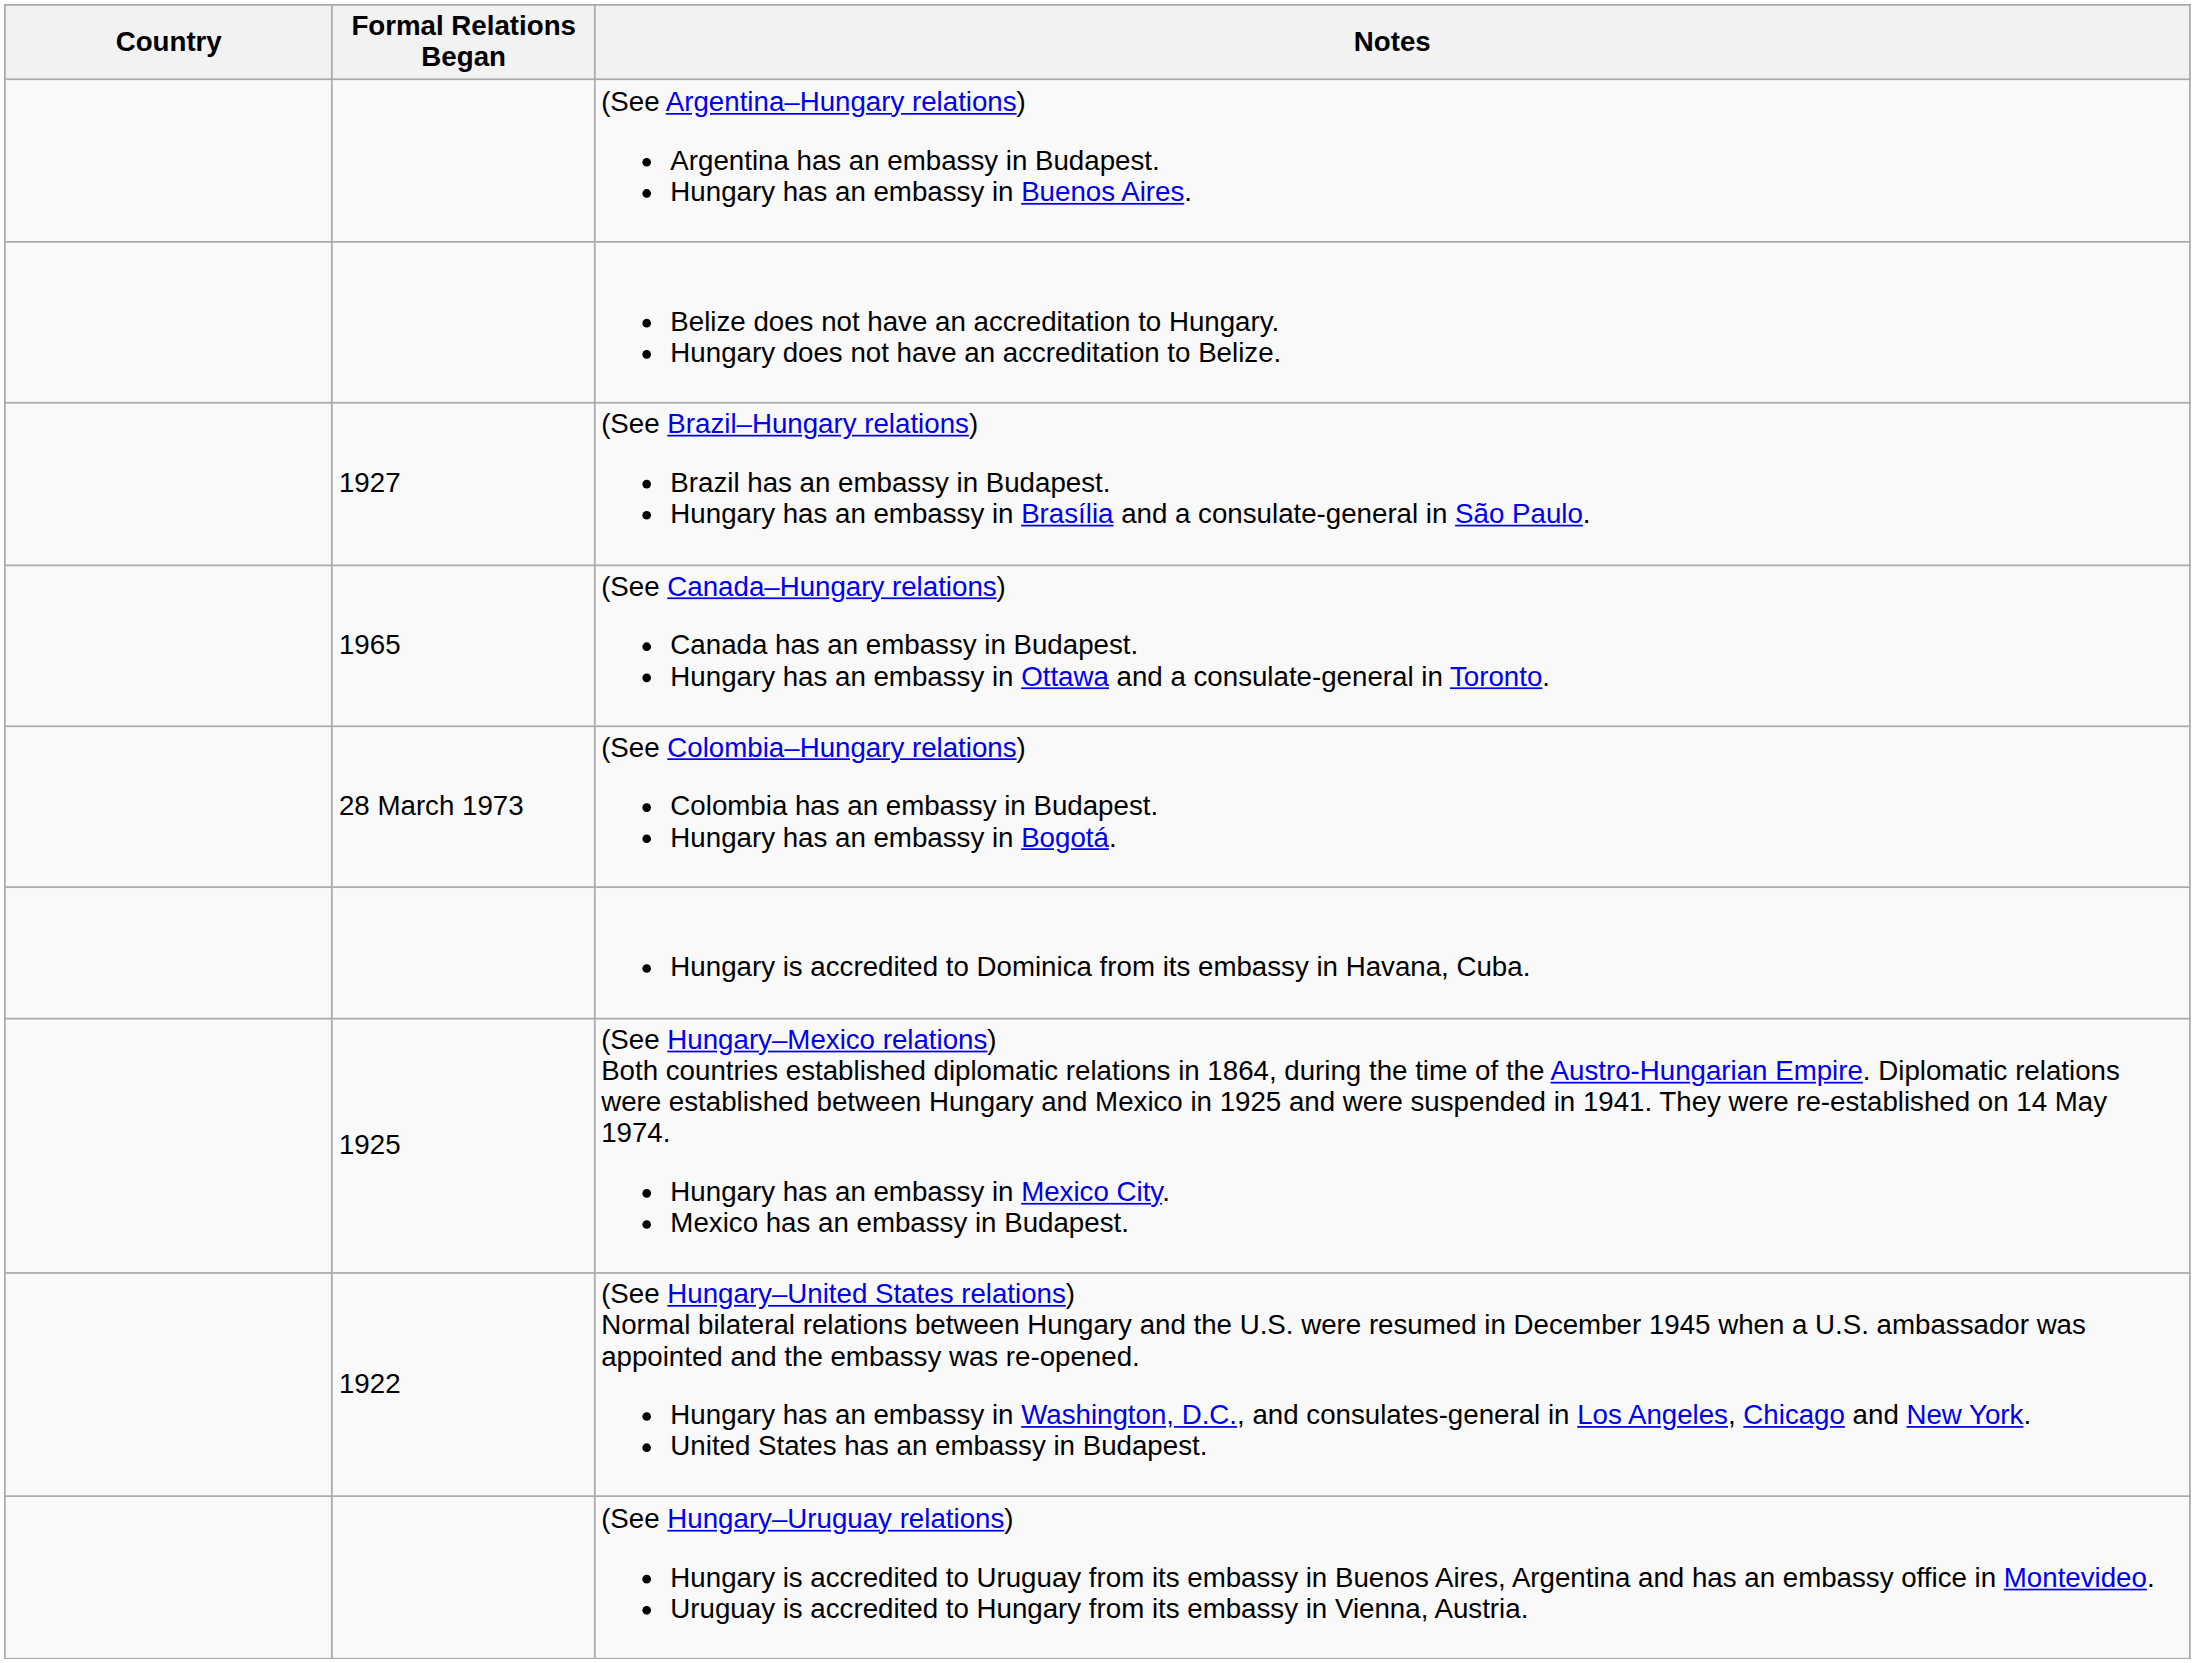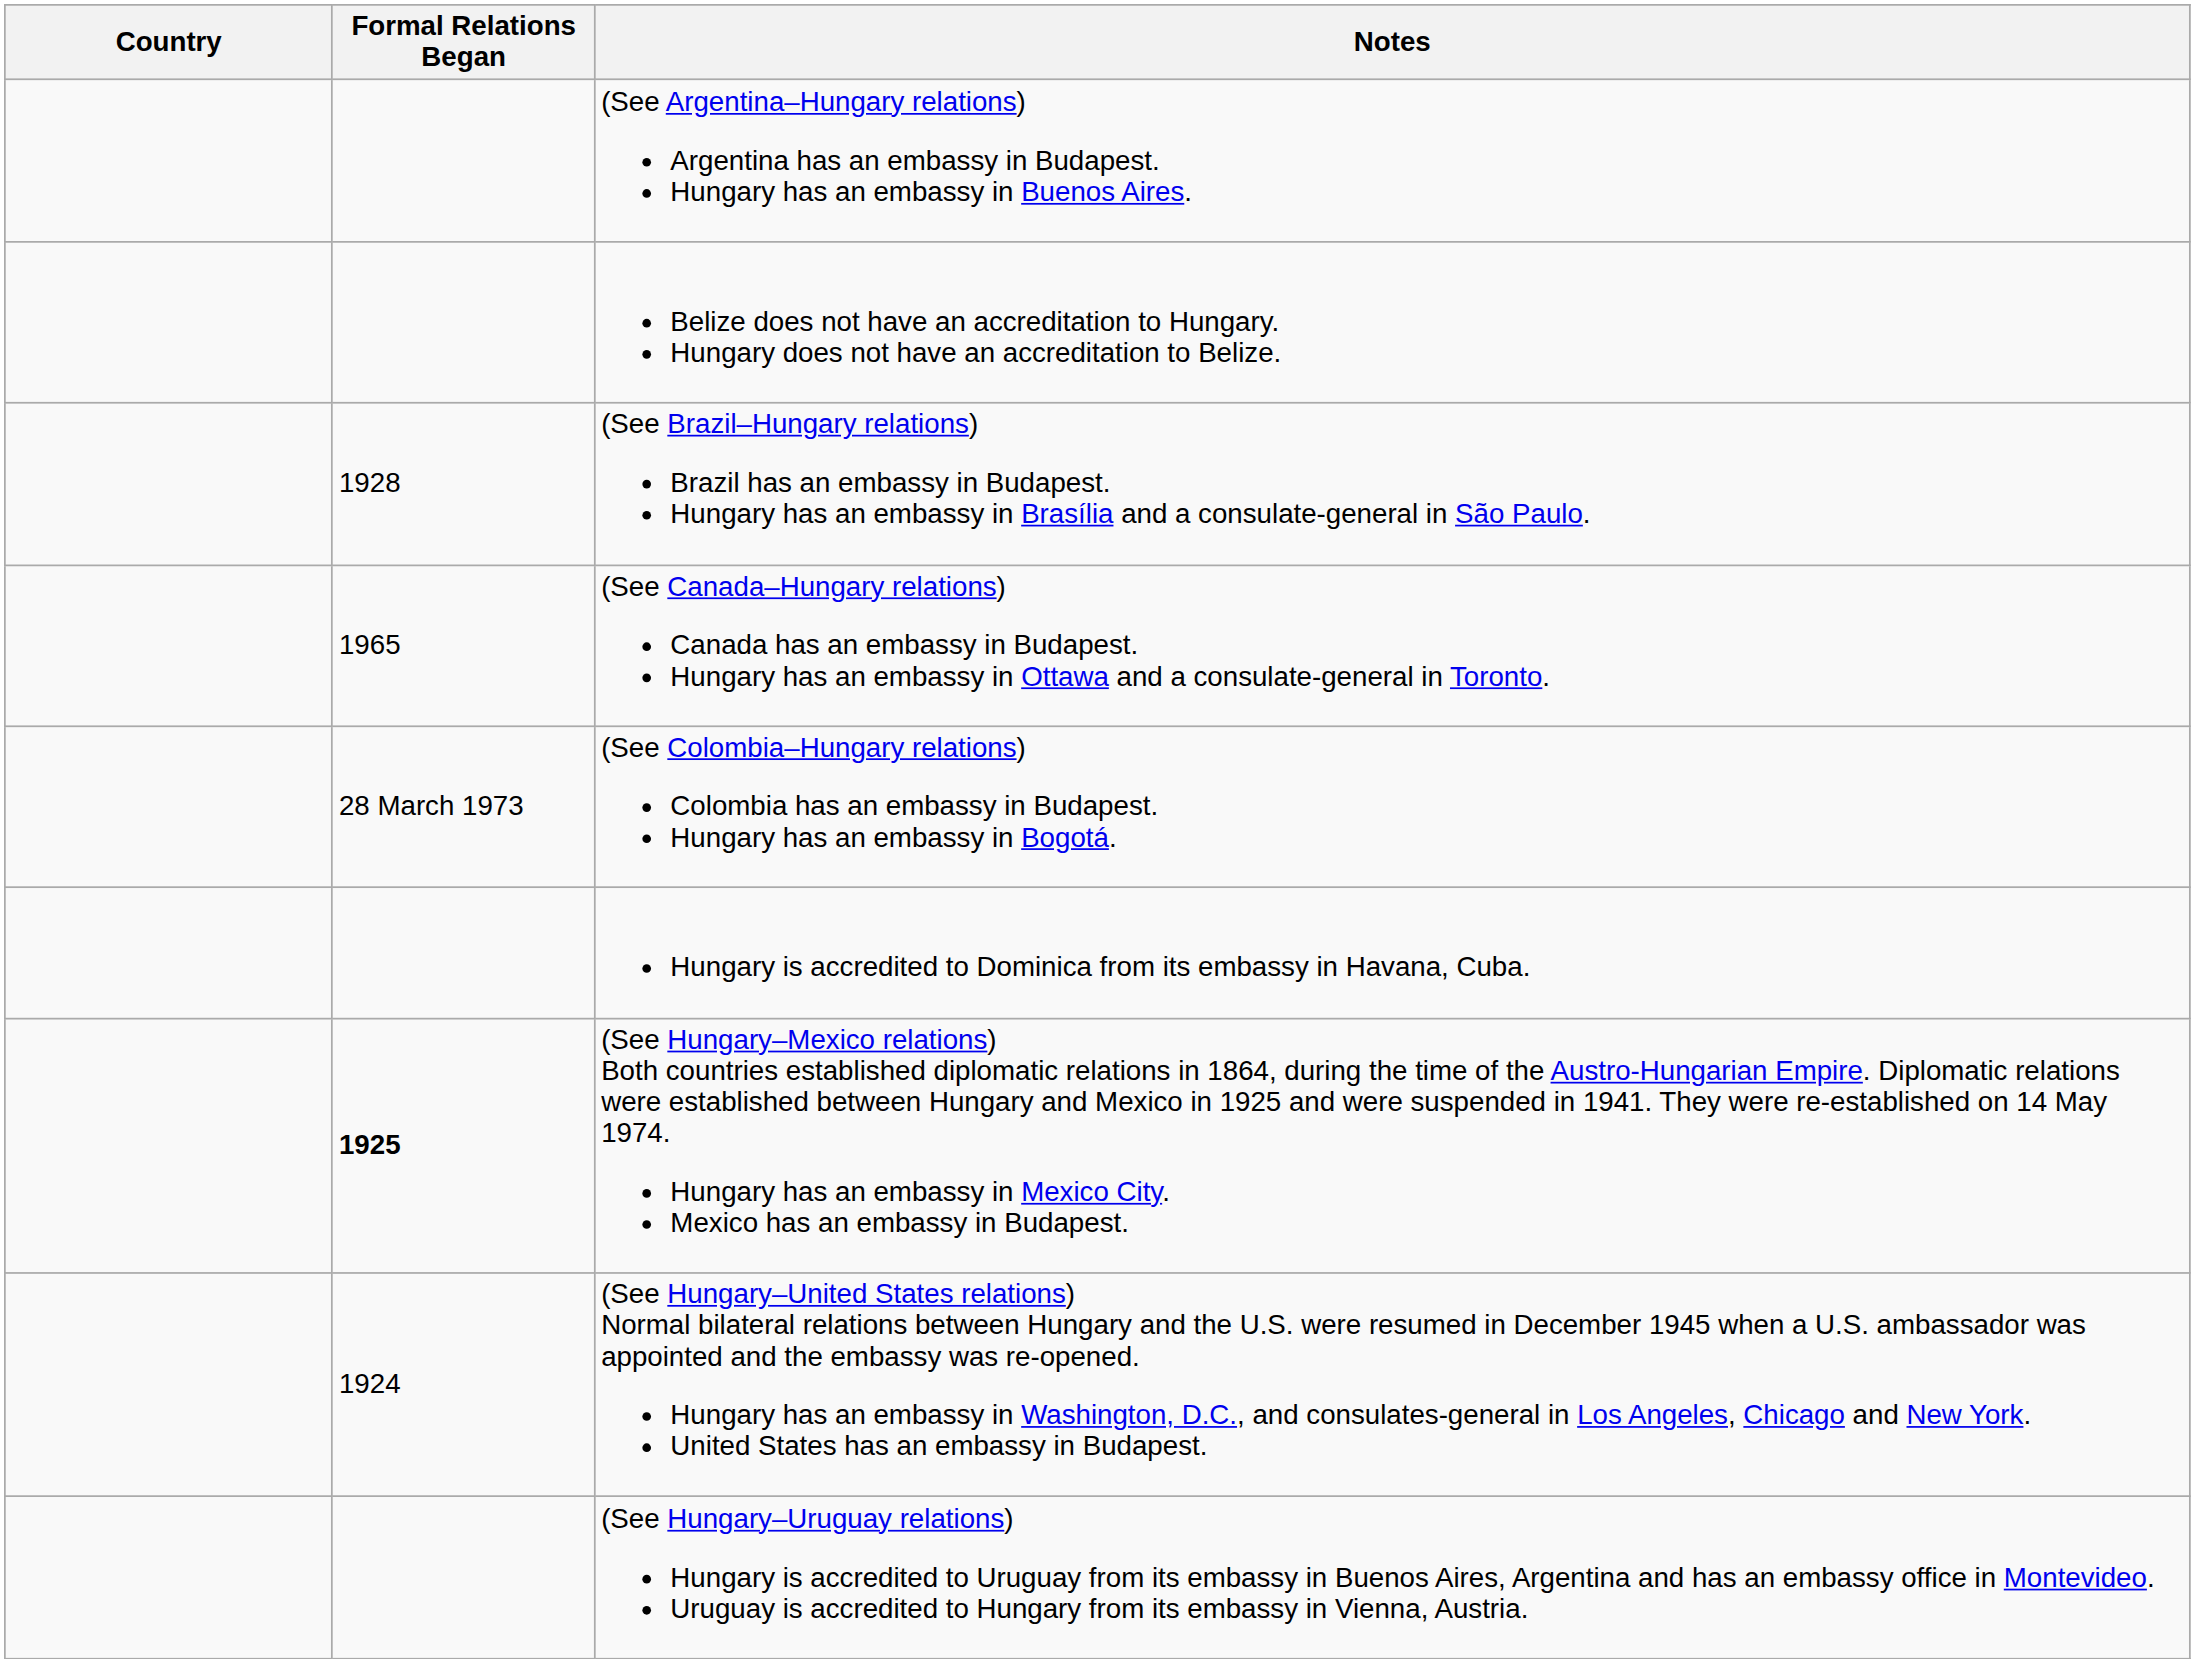(370, 483) 1927 -> (370, 483) 1928
(370, 1145) normal -> (370, 1145) bold
(370, 1384) 1922 -> (370, 1384) 1924
